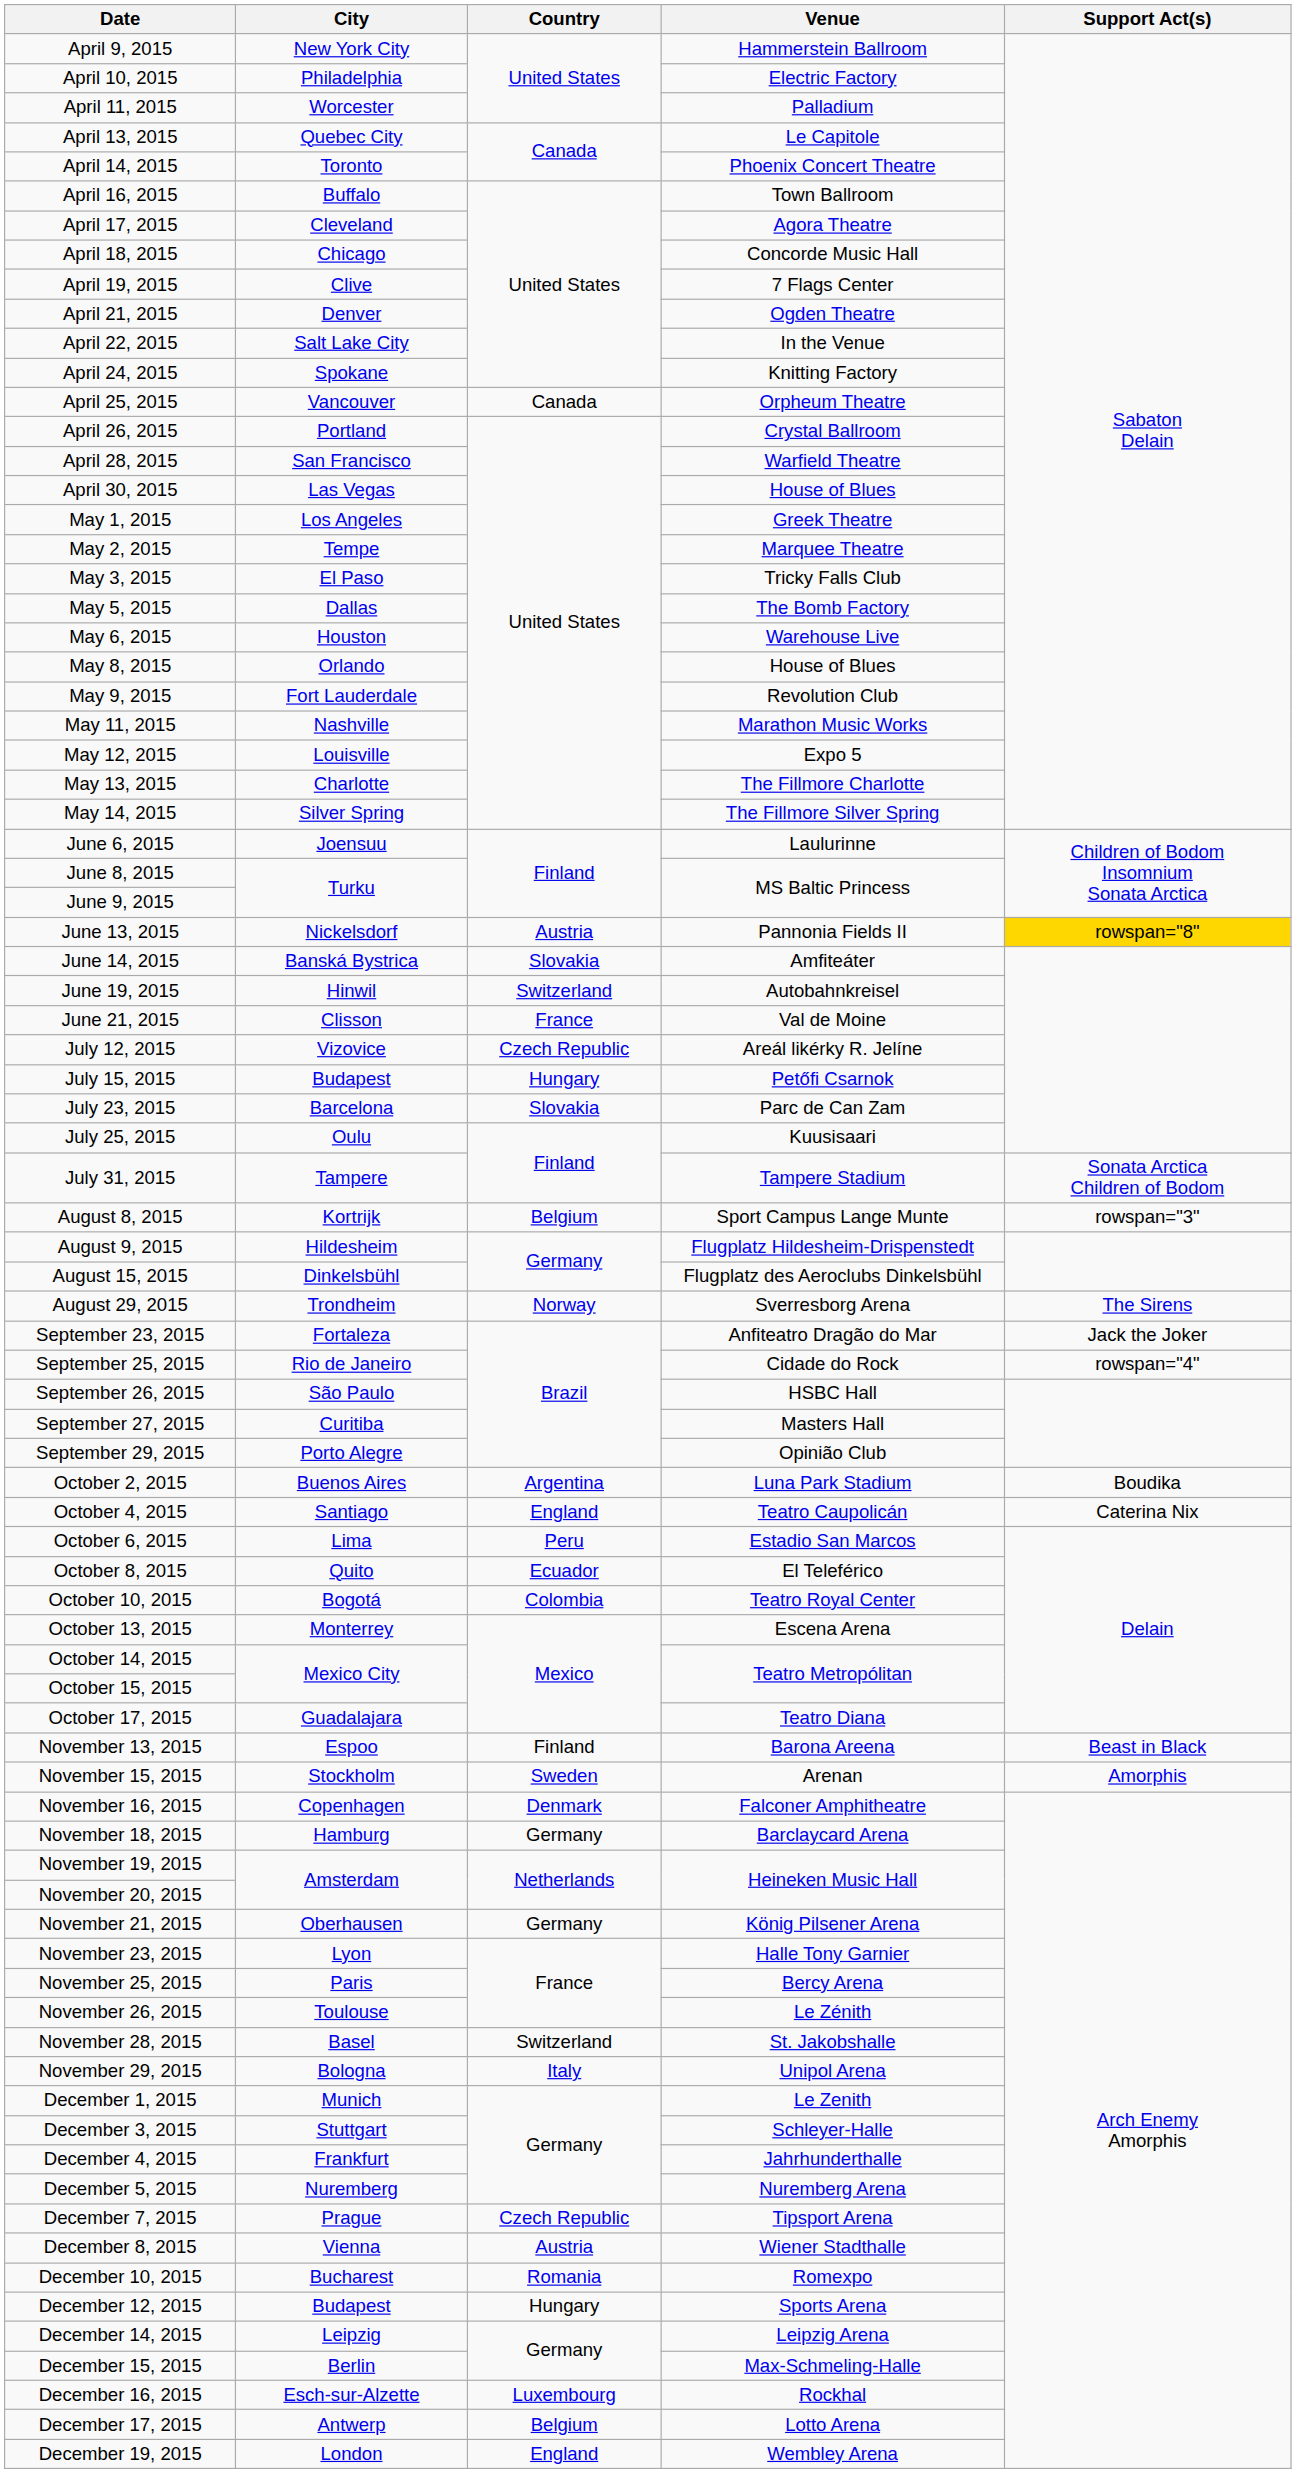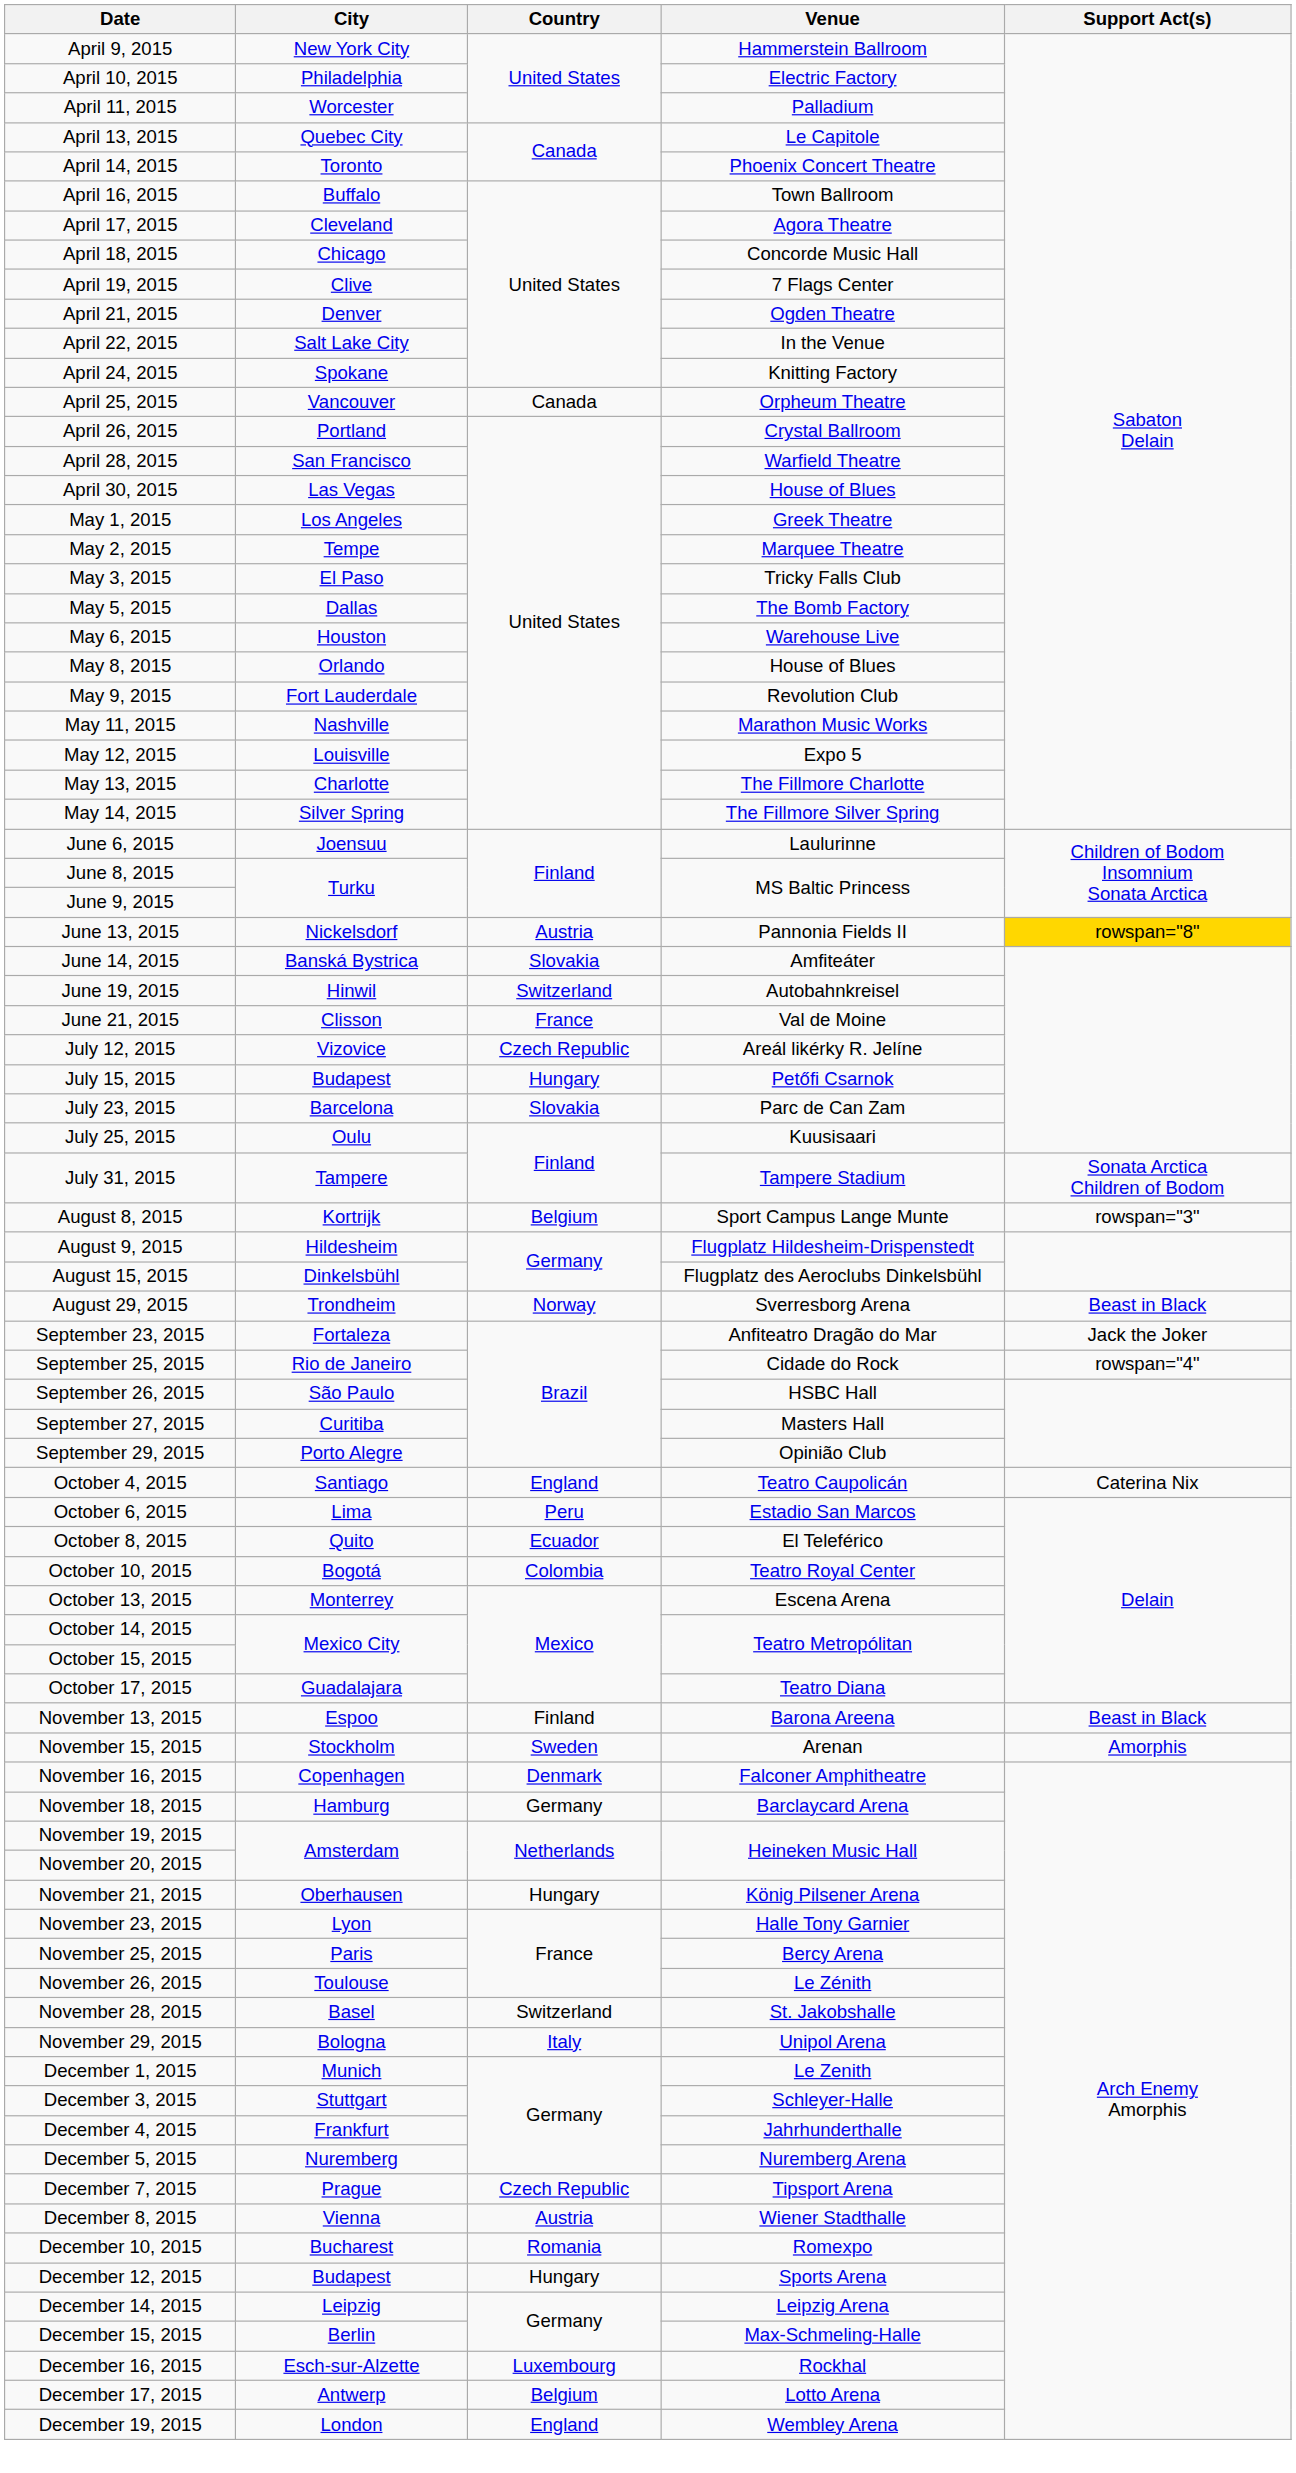(1147, 1305) The Sirens -> (1147, 1305) Beast in Black
- row: (120, 1482)
(564, 1923) Germany -> (564, 1894) Hungary
